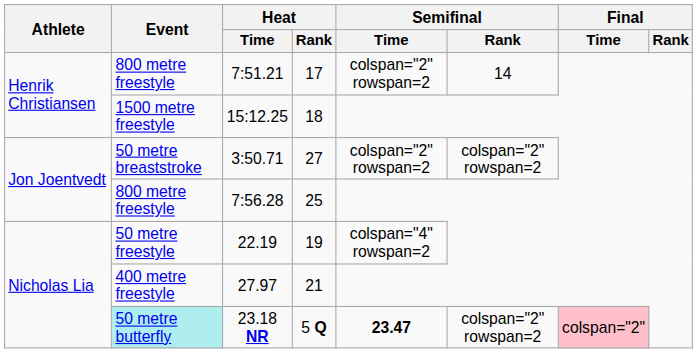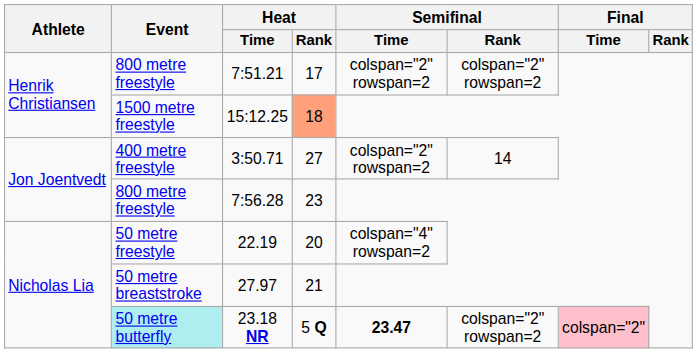(503, 74) 14 -> (503, 74) colspan="2" rowspan=2
(314, 116) no background -> (314, 116) lightsalmon background
(159, 159) 50 metre breaststroke -> (151, 159) 400 metre freestyle
(503, 159) colspan="2" rowspan=2 -> (503, 159) 14
(314, 201) 25 -> (314, 201) 23
(314, 243) 19 -> (314, 243) 20
(151, 285) 400 metre freestyle -> (159, 285) 50 metre breaststroke
